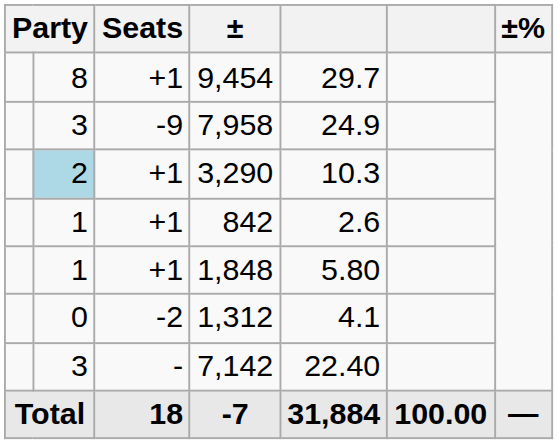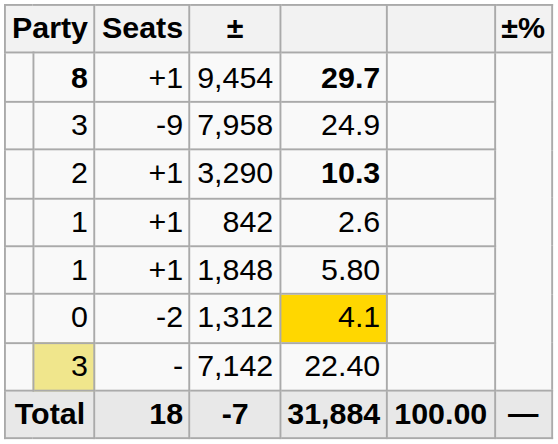(80, 76) normal -> (80, 76) bold
(351, 76) normal -> (351, 76) bold
(80, 173) lightblue background -> (80, 173) no background
(351, 173) normal -> (351, 173) bold
(359, 317) no background -> (359, 317) gold background
(80, 366) no background -> (80, 366) khaki background
